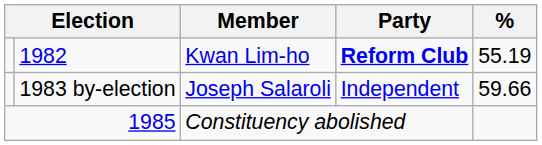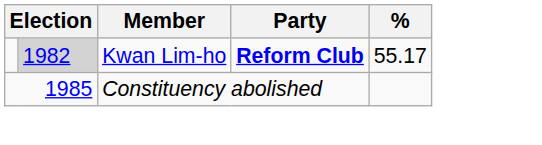(43, 55) no background -> (47, 55) lightgrey background
(505, 55) 55.19 -> (400, 55) 55.17
- row: (258, 88)
